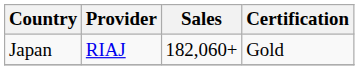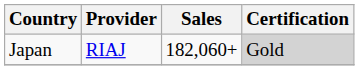(265, 49) no background -> (265, 49) lightgrey background
